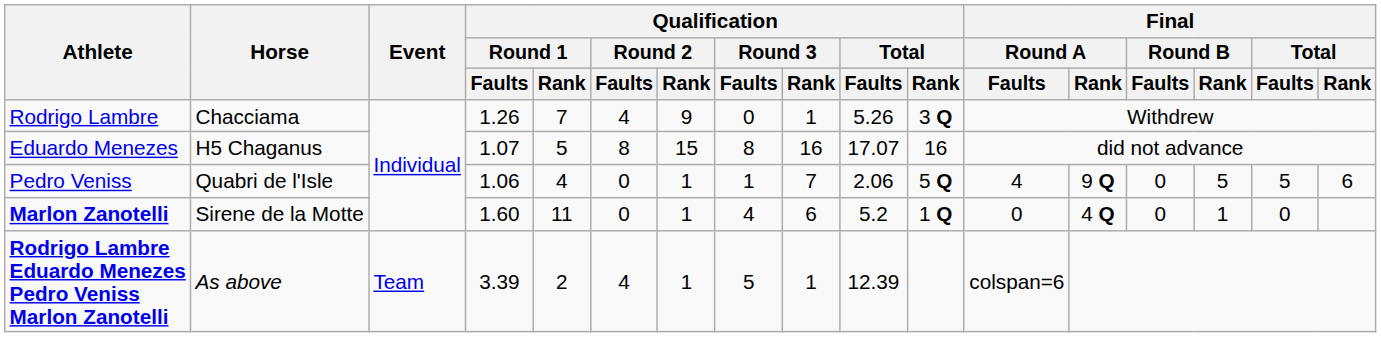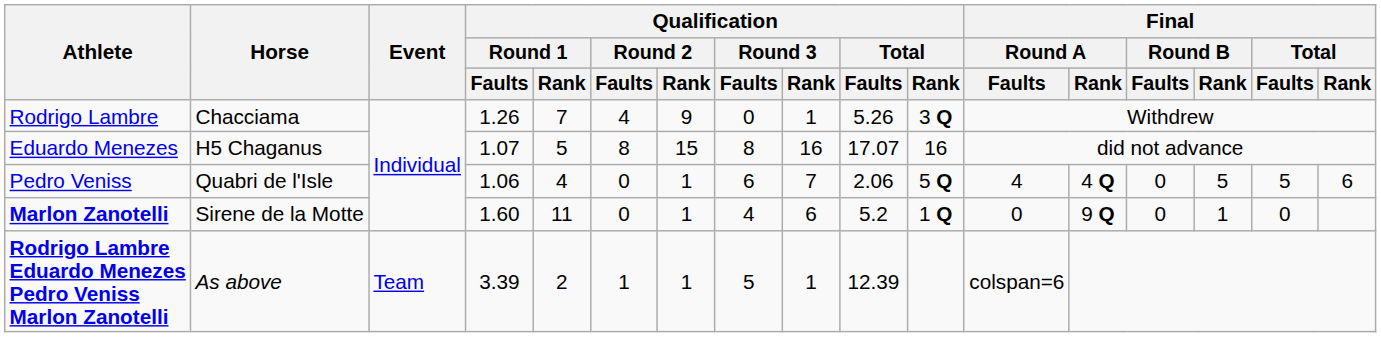(749, 182) 1 -> (749, 182) 6
(1098, 182) 9 Q -> (1098, 182) 4 Q
(1098, 214) 4 Q -> (1098, 214) 9 Q
(624, 282) 4 -> (624, 282) 1
